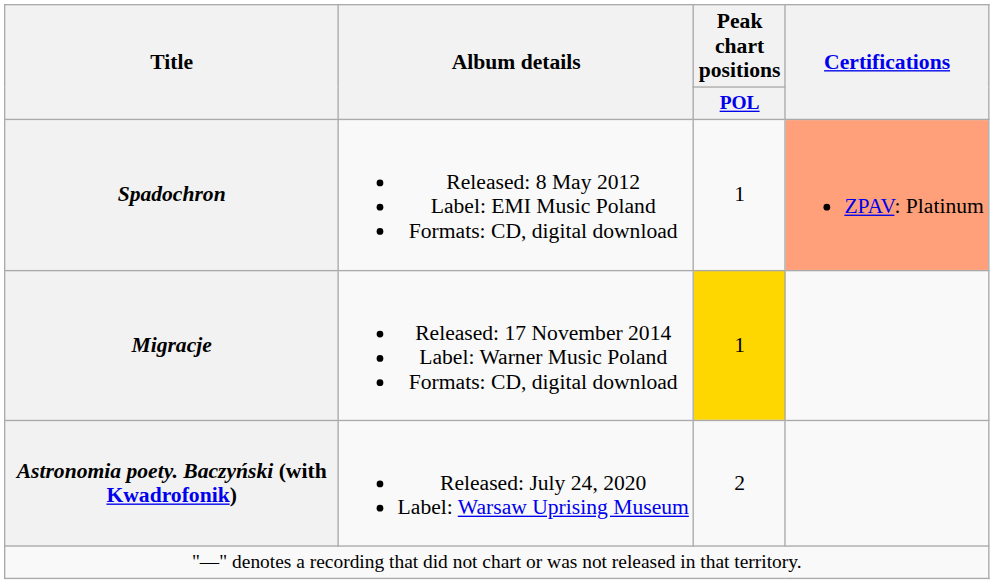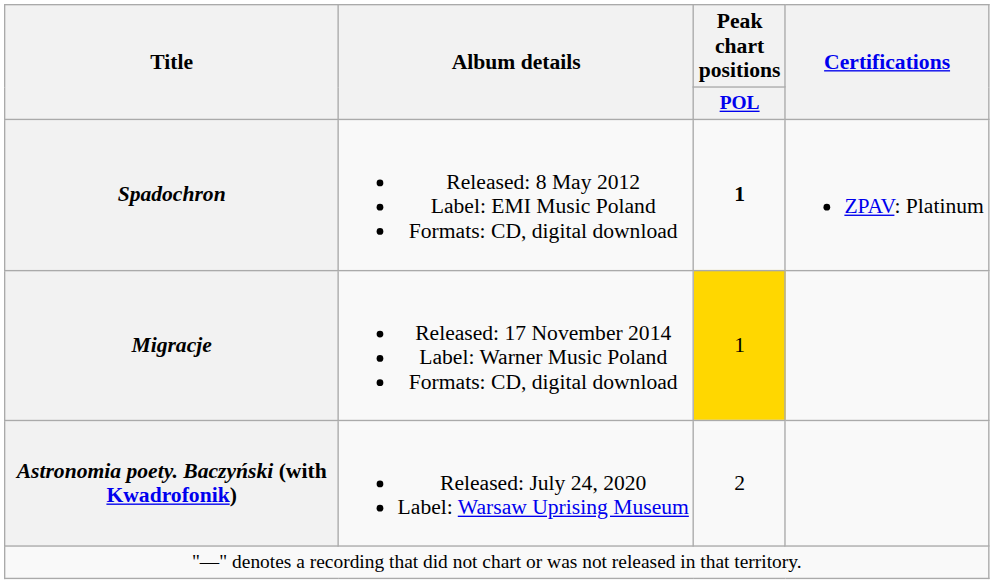(740, 194) normal -> (740, 194) bold
(887, 207) lightsalmon background -> (887, 207) no background
